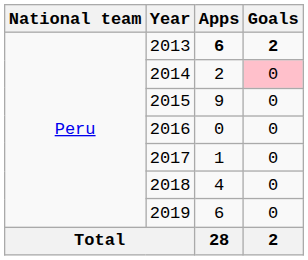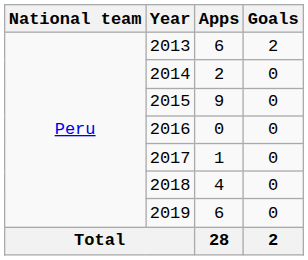(219, 46) bold -> (219, 46) normal
(273, 46) bold -> (273, 46) normal
(273, 74) pink background -> (273, 74) no background
